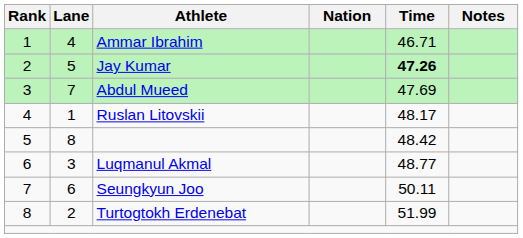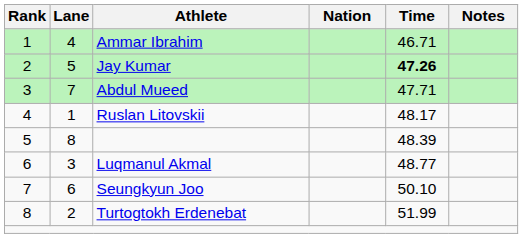(417, 90) 47.69 -> (417, 90) 47.71
(417, 139) 48.42 -> (417, 139) 48.39
(417, 189) 50.11 -> (417, 189) 50.10
